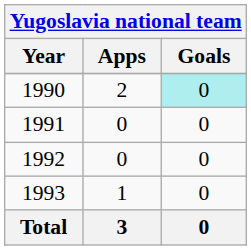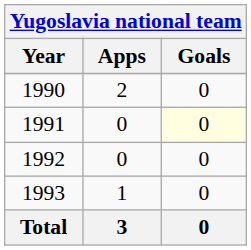(204, 90) paleturquoise background -> (204, 90) no background
(204, 124) no background -> (204, 124) lightyellow background
